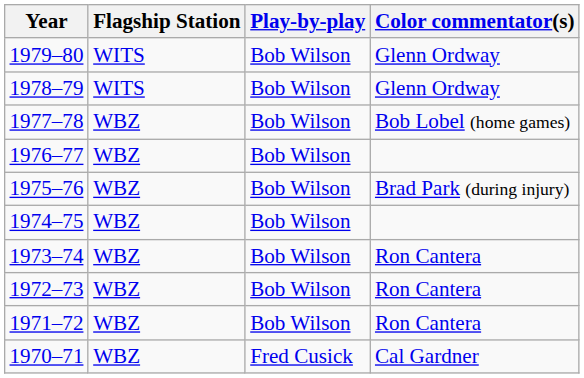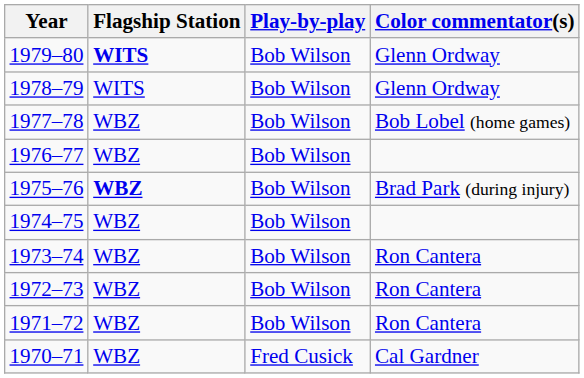(119, 54) normal -> (121, 54) bold
(117, 188) normal -> (118, 188) bold
